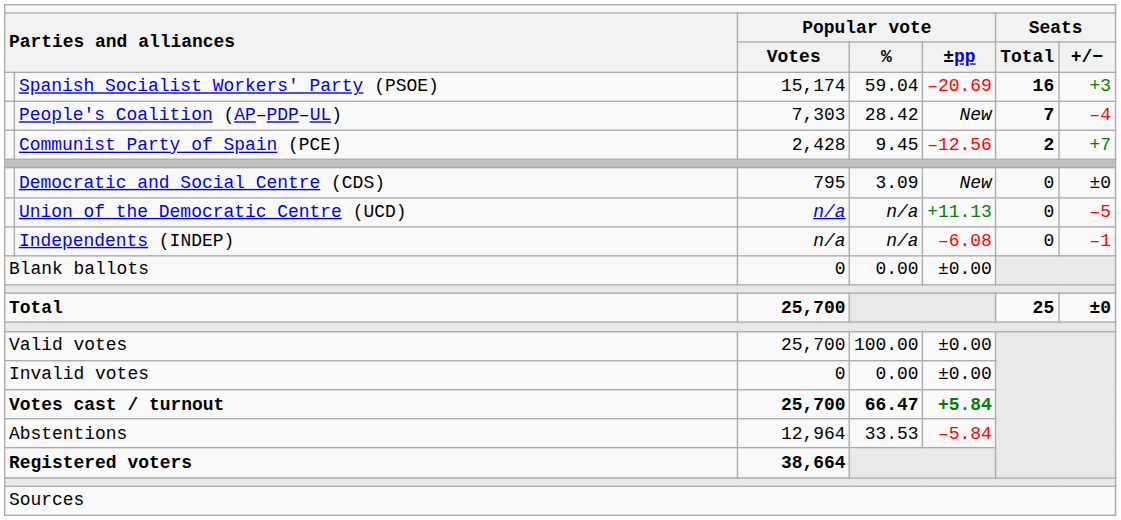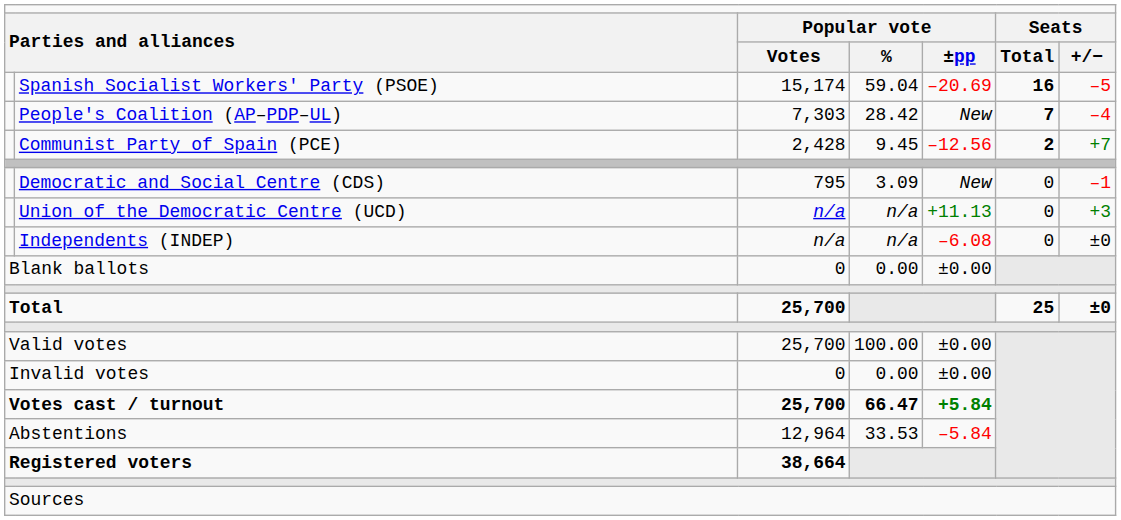(1100, 86) +3 -> (1100, 86) –5
(1100, 183) ±0 -> (1100, 183) –1
(1100, 212) –5 -> (1100, 212) +3
(1100, 241) –1 -> (1100, 241) ±0
